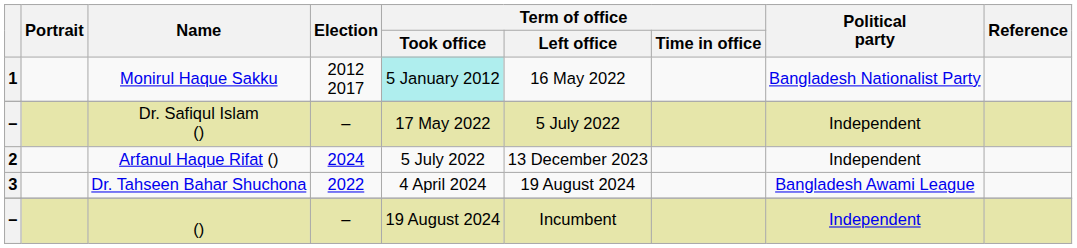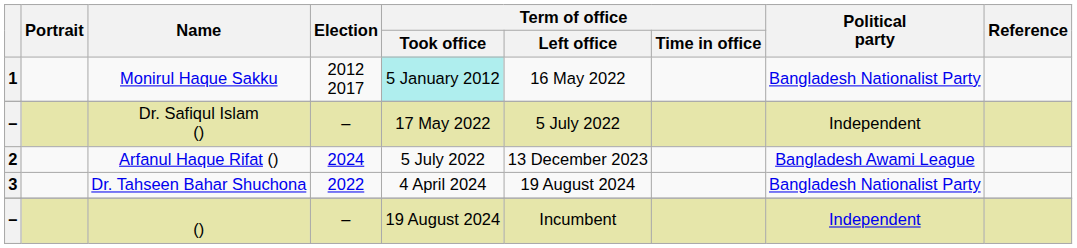(875, 159) Independent -> (875, 159) Bangladesh Awami League
(875, 185) Bangladesh Awami League -> (875, 185) Bangladesh Nationalist Party
